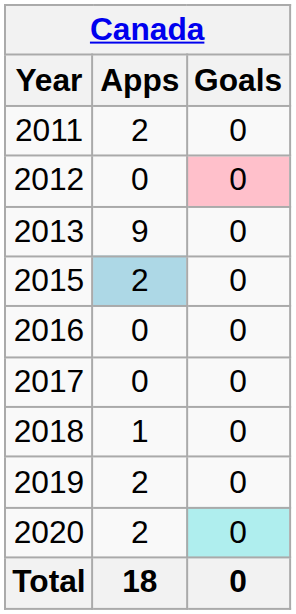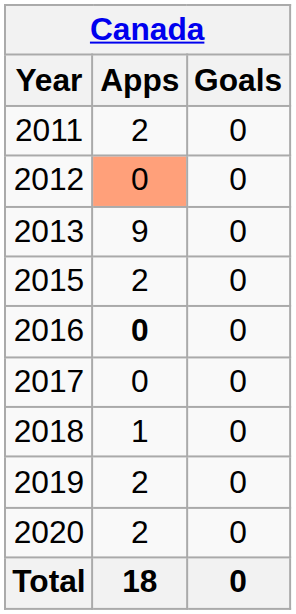(140, 180) no background -> (140, 180) lightsalmon background
(238, 180) pink background -> (238, 180) no background
(140, 280) lightblue background -> (140, 280) no background
(140, 331) normal -> (140, 331) bold
(238, 532) paleturquoise background -> (238, 532) no background
